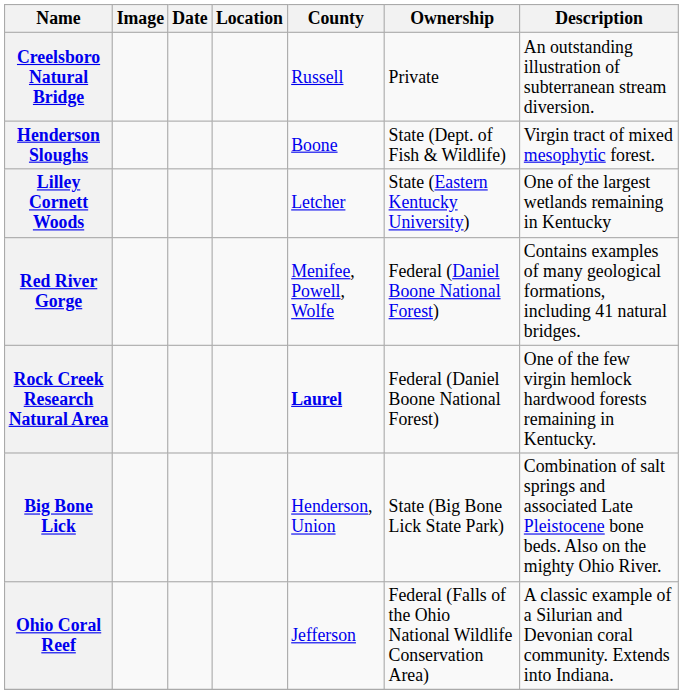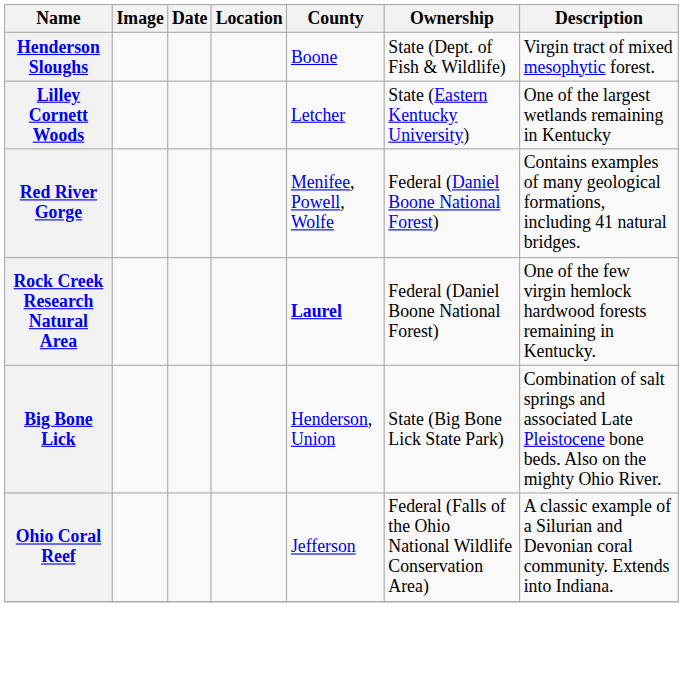- row: (59, 76)
